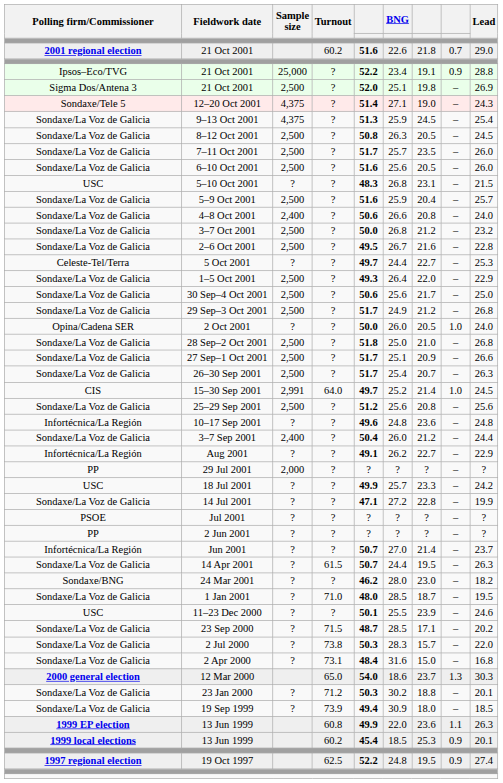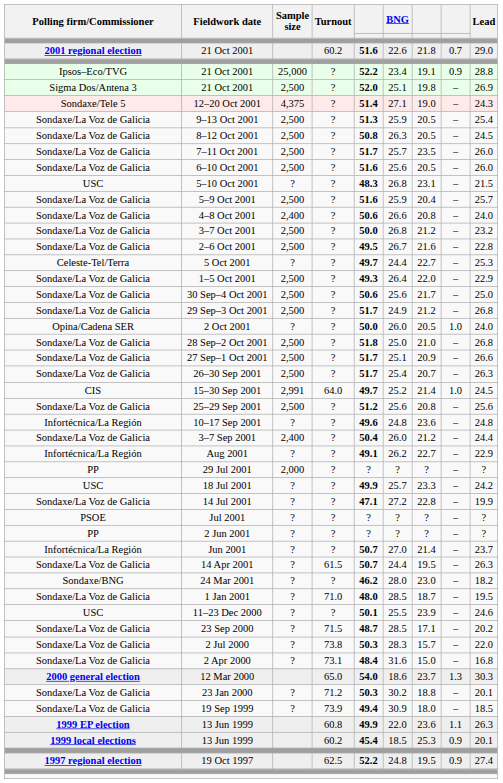(293, 119) 4,375 -> (293, 119) 2,500
(427, 119) 24.5 -> (427, 119) 20.5
